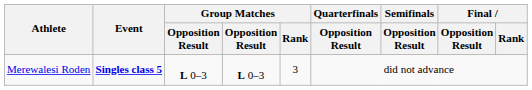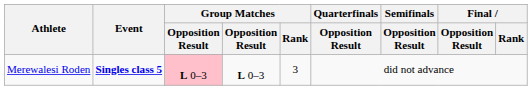(193, 76) no background -> (193, 76) pink background
